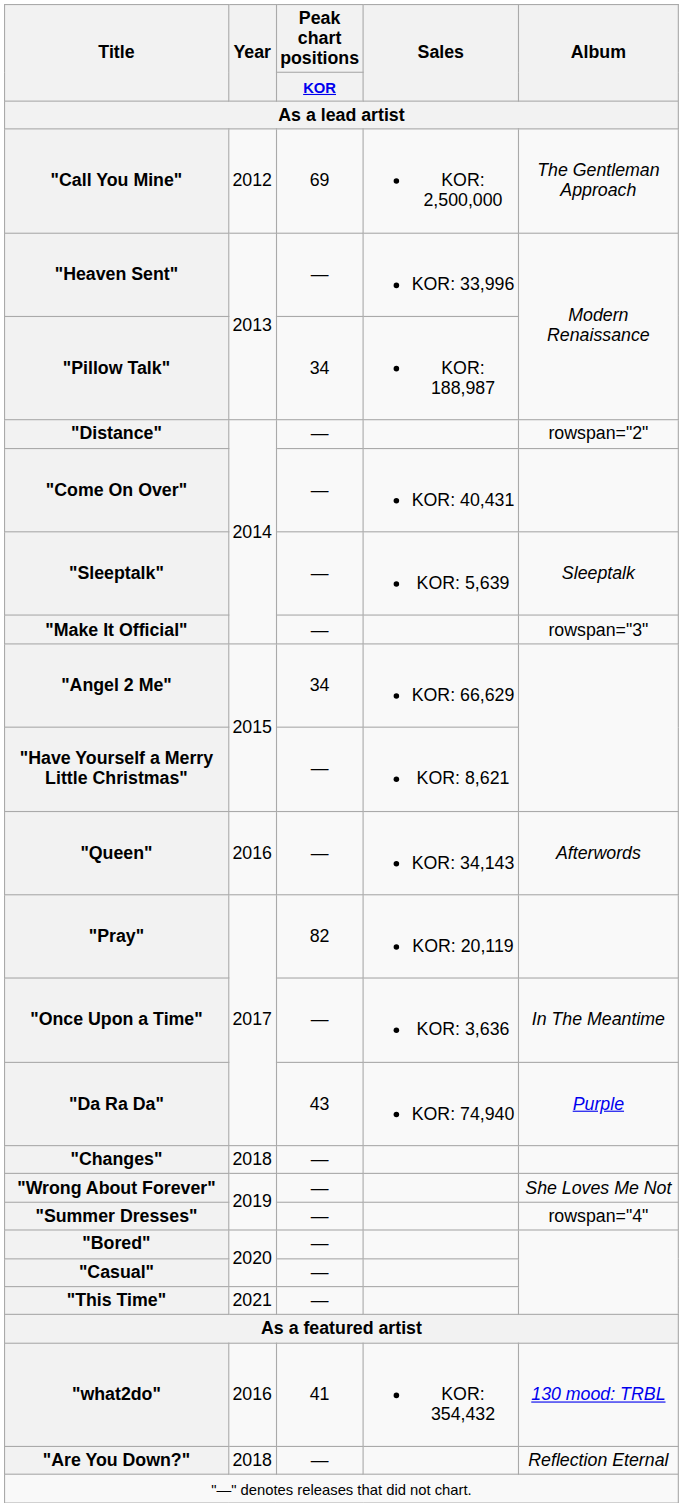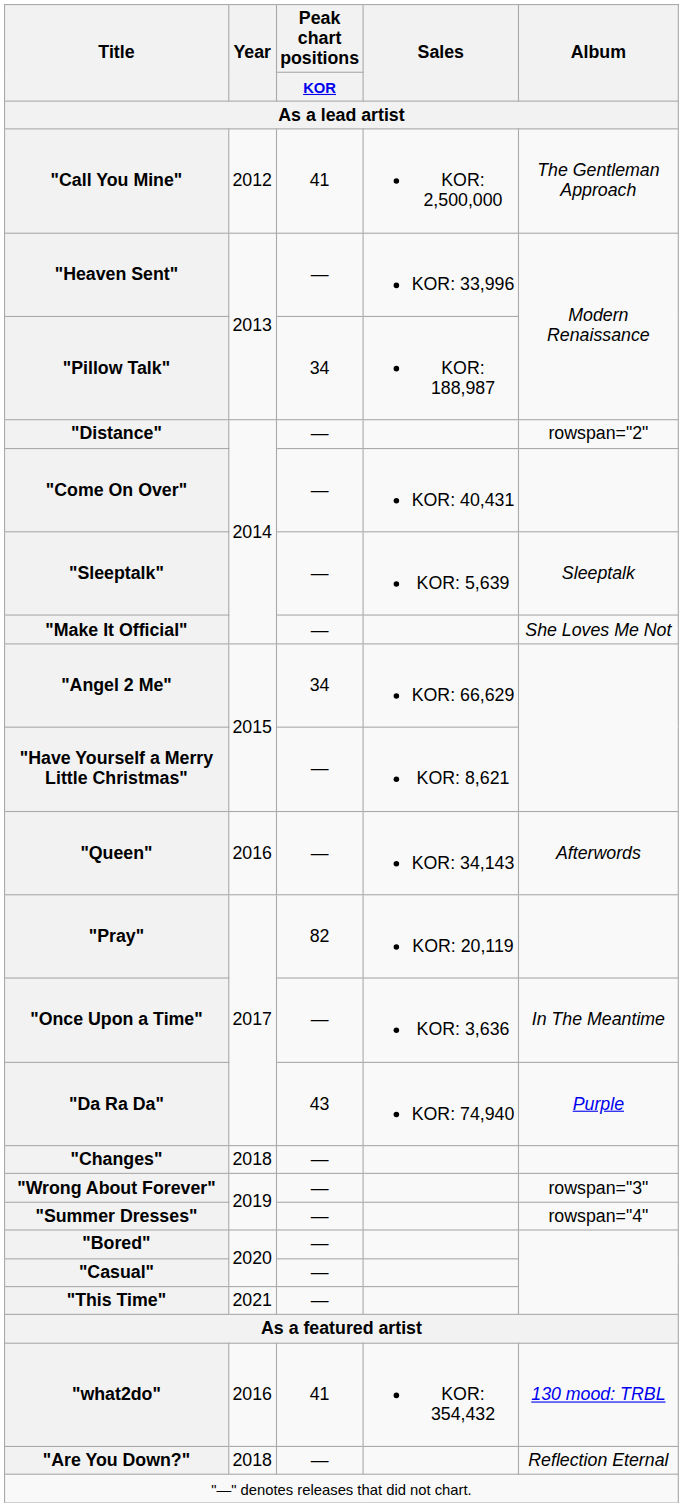(320, 180) 69 -> (320, 180) 41
(598, 629) rowspan="3" -> (598, 629) She Loves Me Not
(598, 1187) She Loves Me Not -> (598, 1187) rowspan="3"
